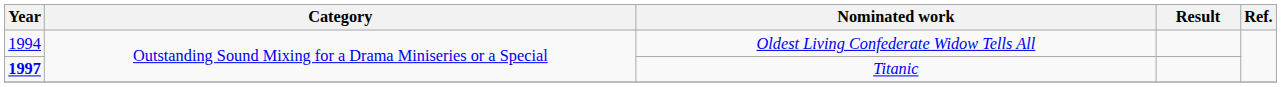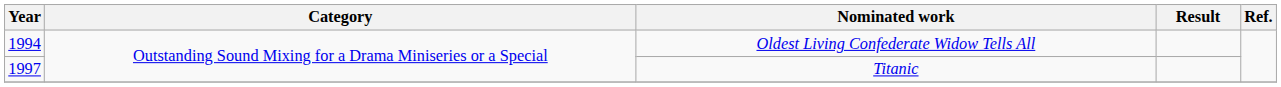(25, 69) bold -> (25, 69) normal
